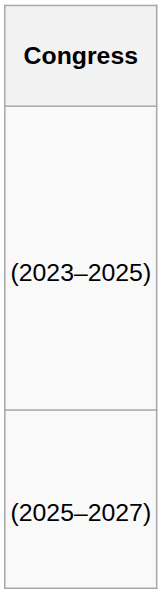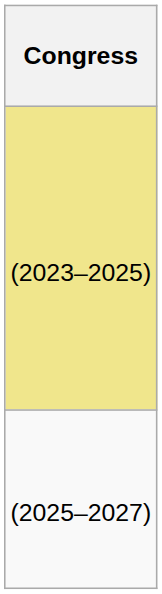(81, 271) no background -> (81, 271) khaki background
